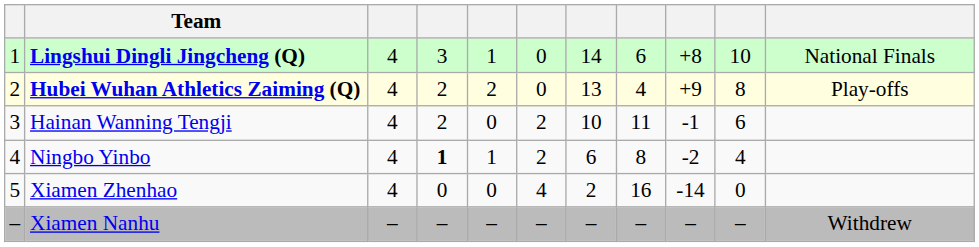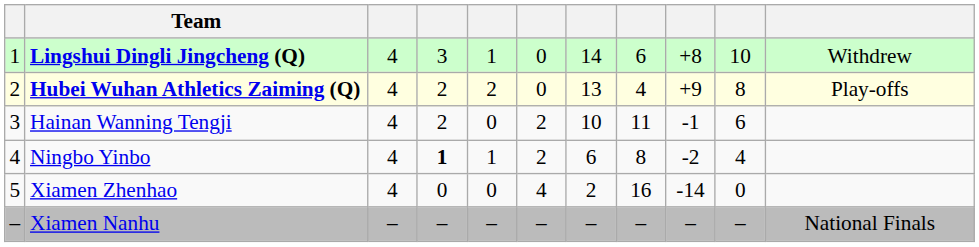(870, 55) National Finals -> (870, 55) Withdrew
(870, 223) Withdrew -> (870, 223) National Finals
